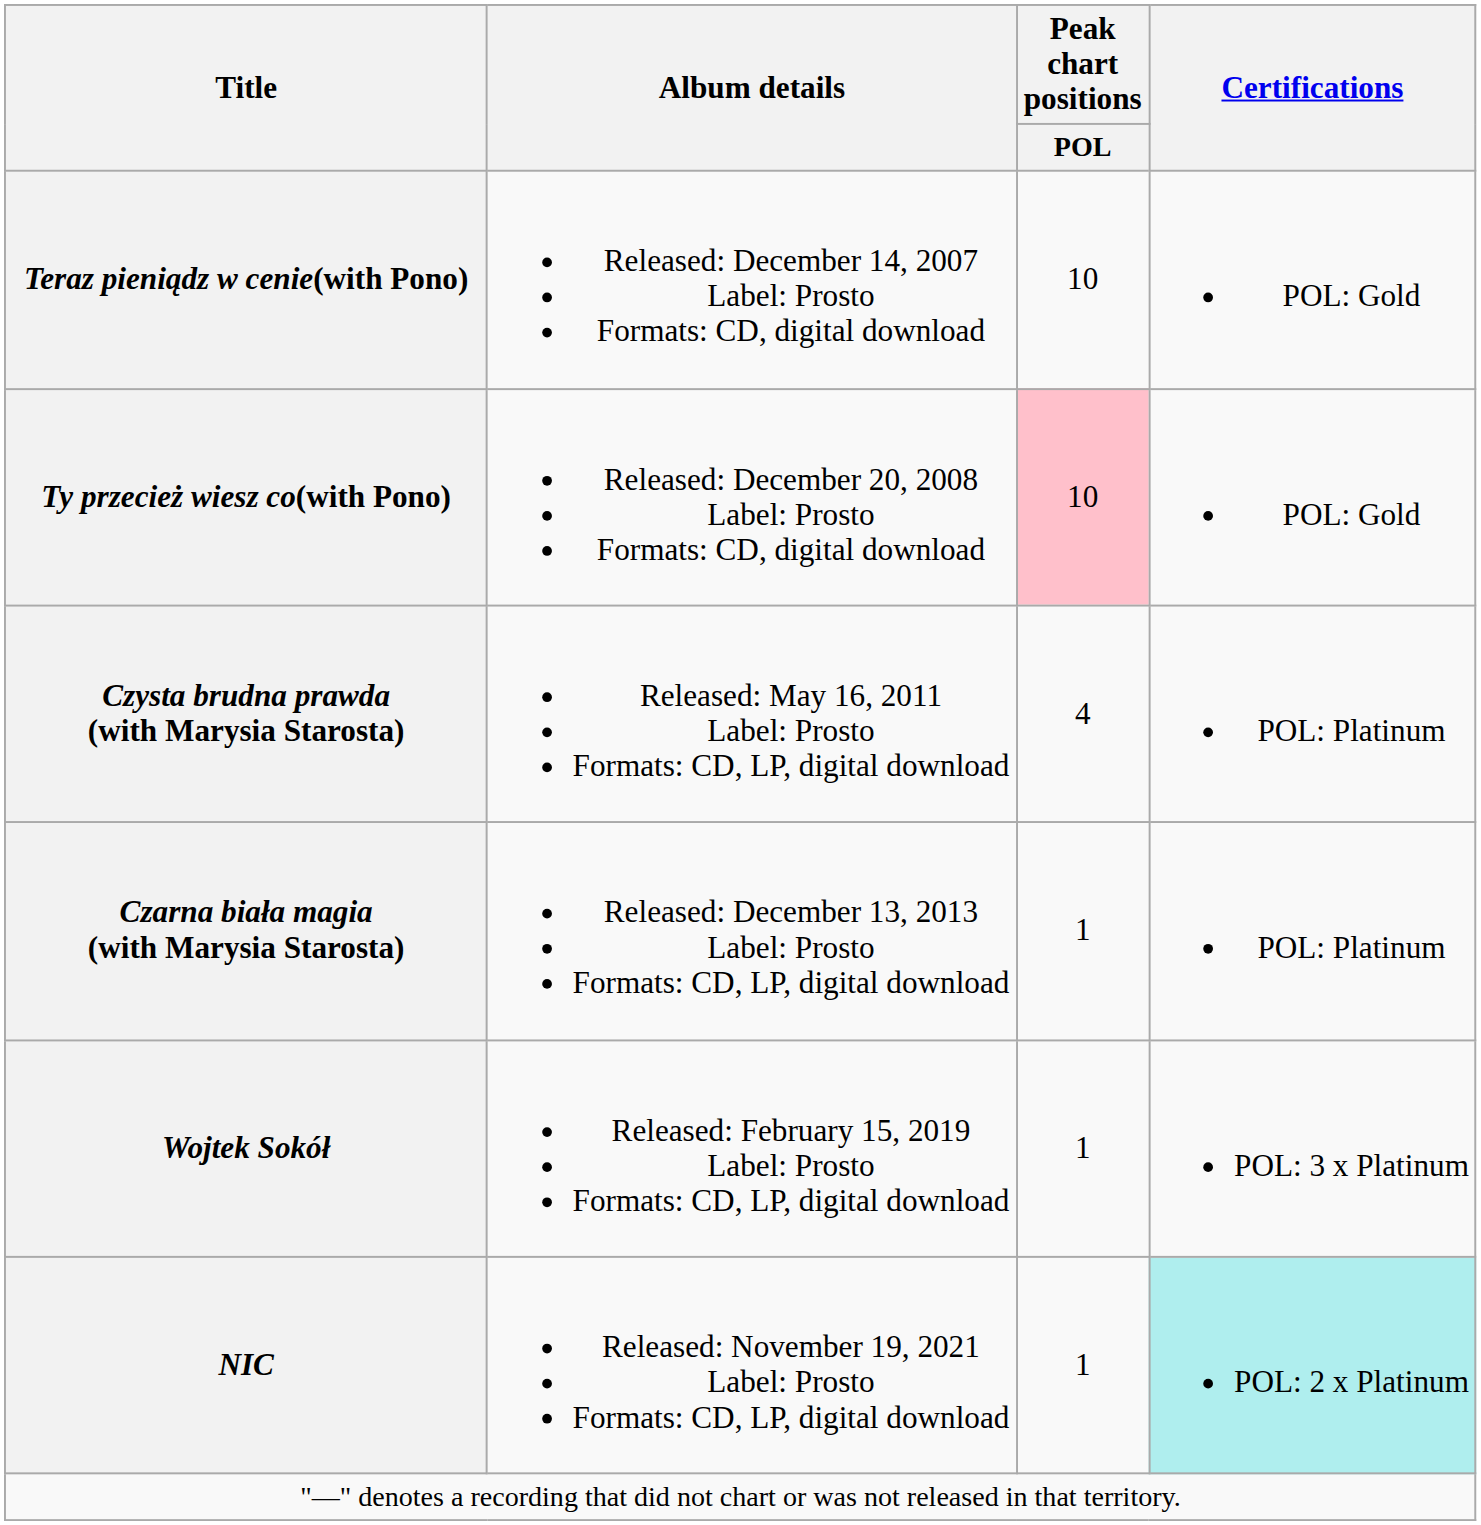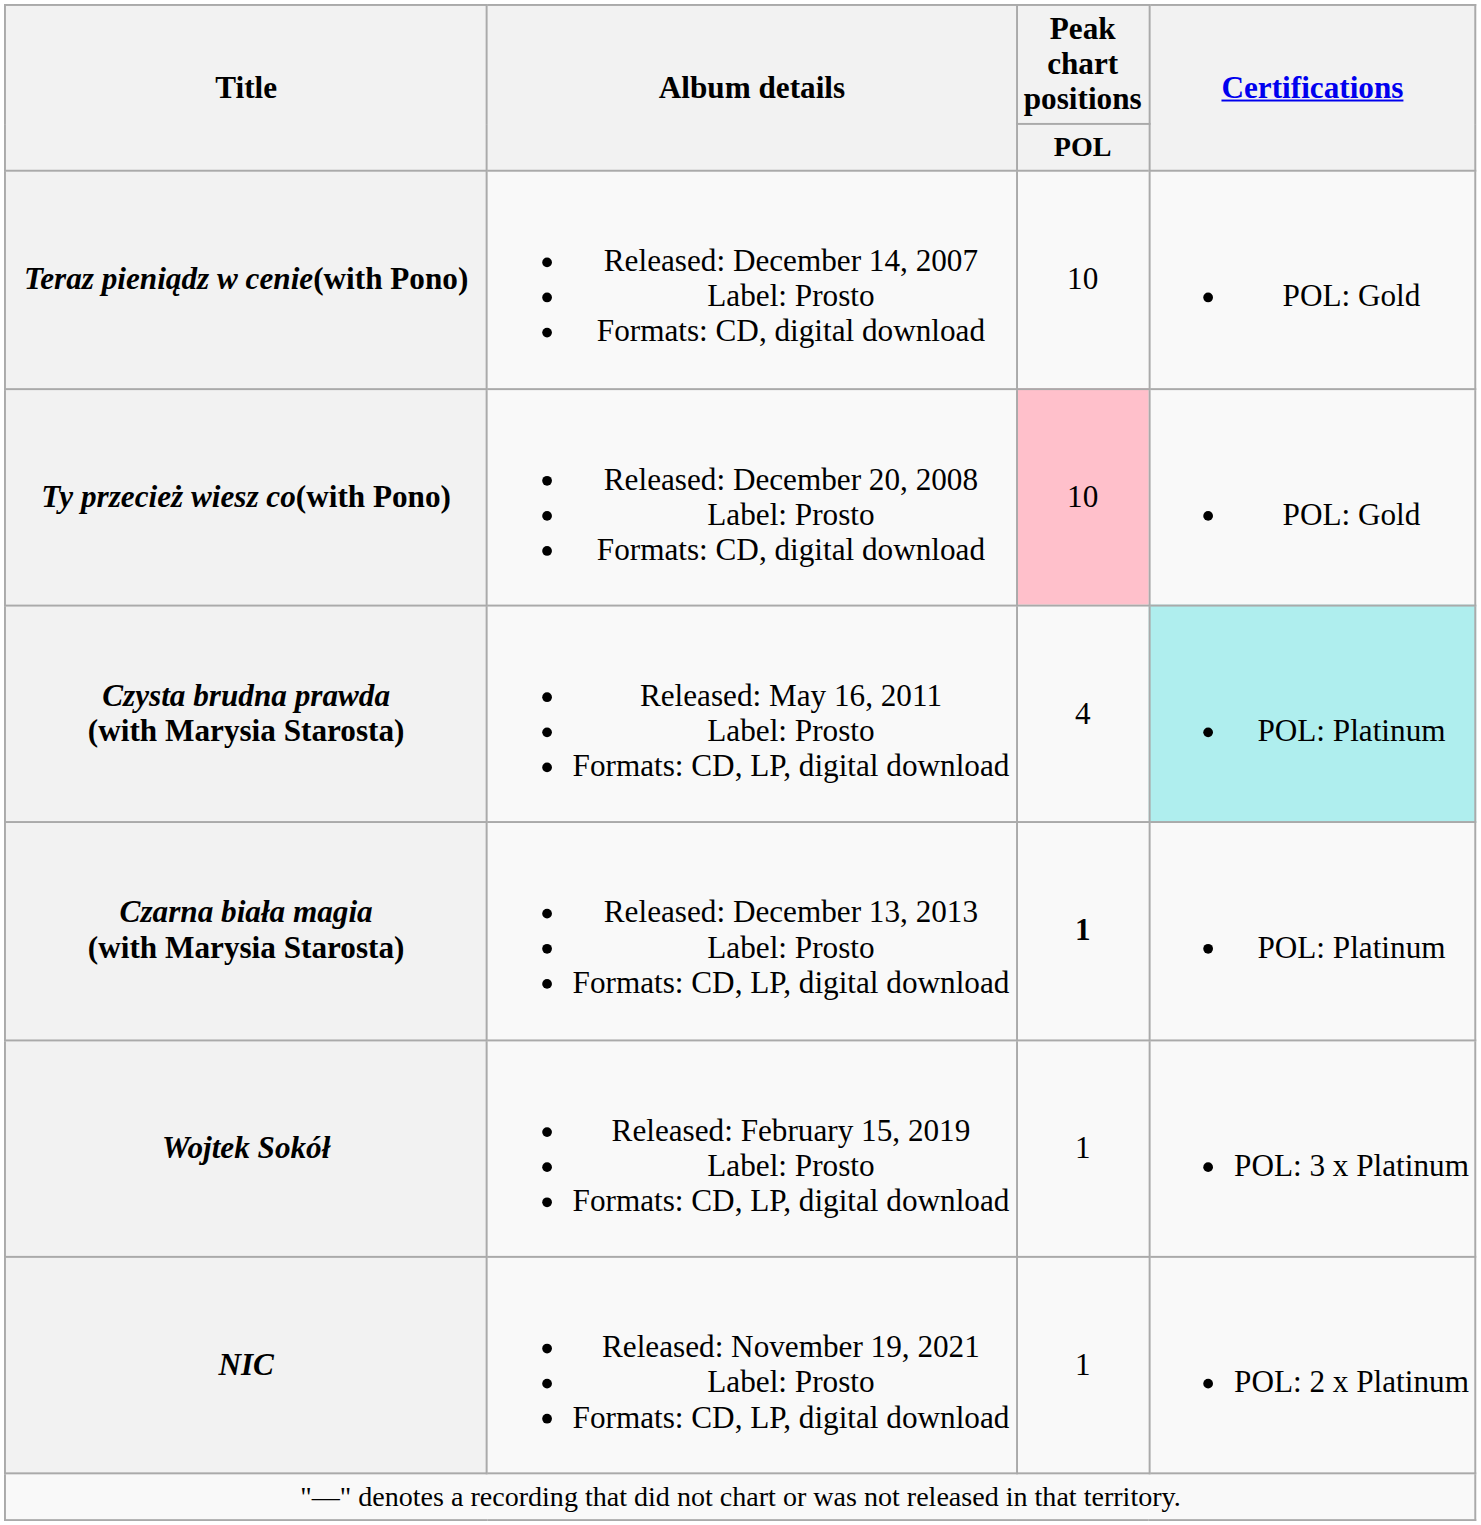(1312, 731) no background -> (1312, 731) paleturquoise background
(1083, 930) normal -> (1083, 930) bold
(1312, 1383) paleturquoise background -> (1312, 1383) no background
